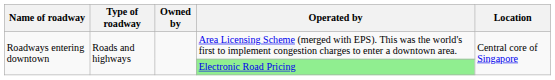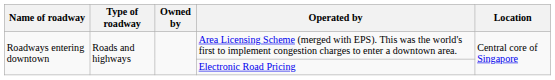(247, 67) lightgreen background -> (247, 67) no background
